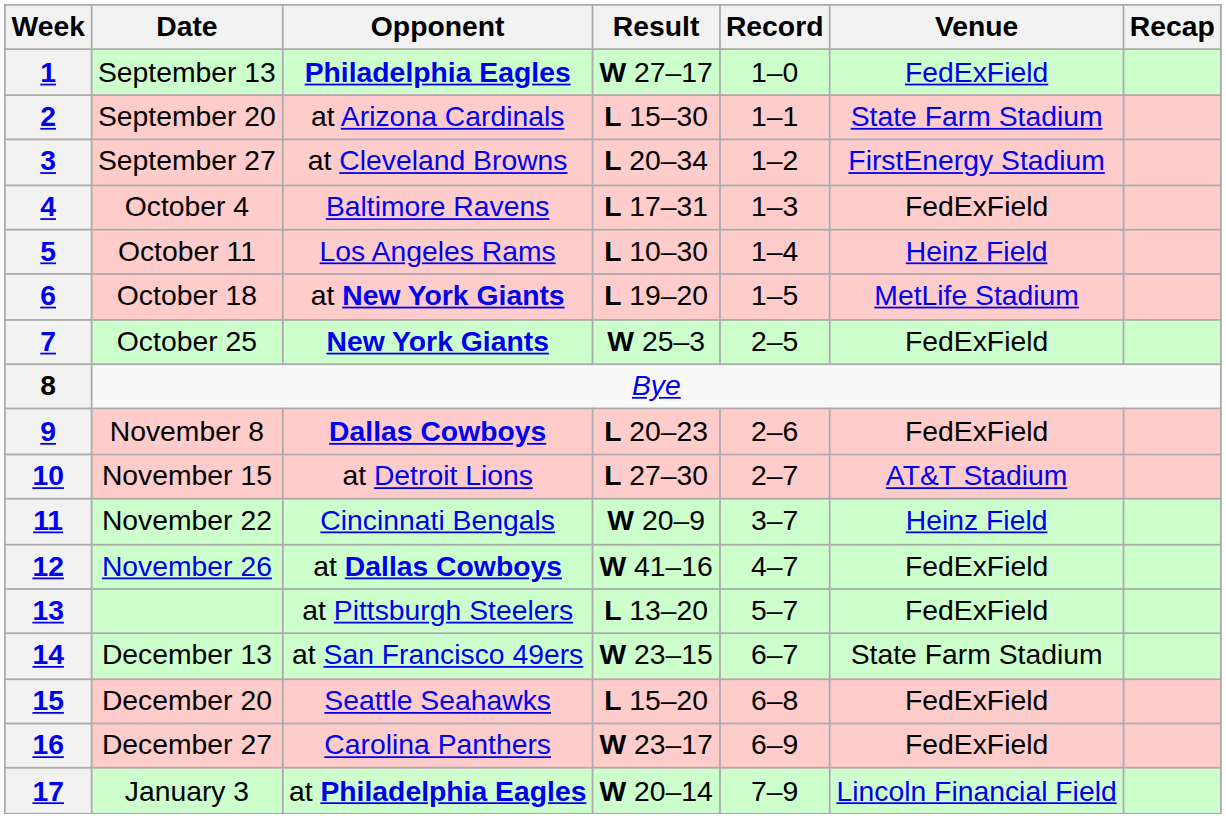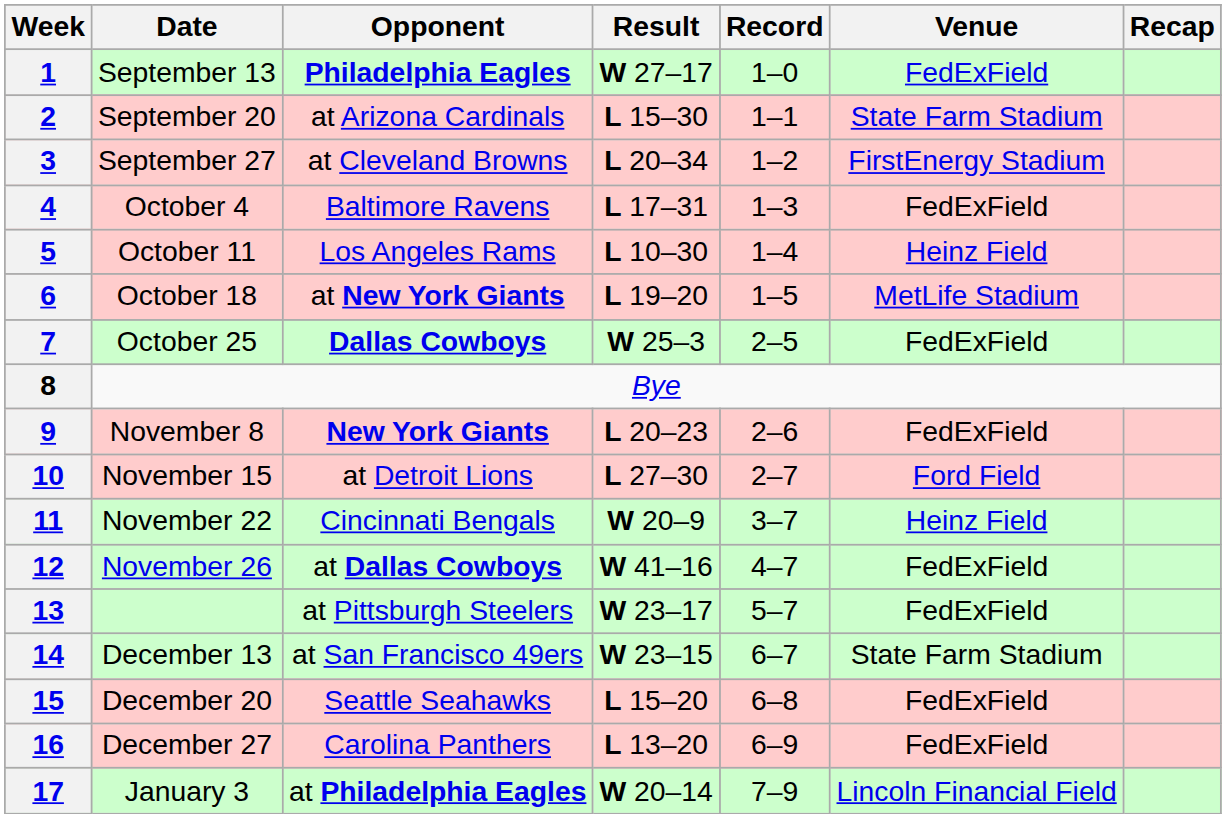(438, 341) New York Giants -> (438, 341) Dallas Cowboys
(438, 431) Dallas Cowboys -> (438, 431) New York Giants
(977, 476) AT&T Stadium -> (977, 476) Ford Field
(656, 610) L 13–20 -> (656, 610) W 23–17
(656, 745) W 23–17 -> (656, 745) L 13–20
